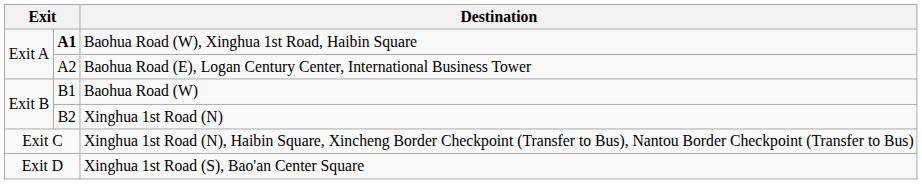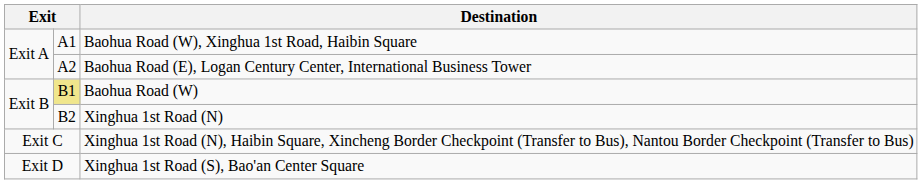(67, 41) bold -> (67, 41) normal
(67, 91) no background -> (67, 91) khaki background
